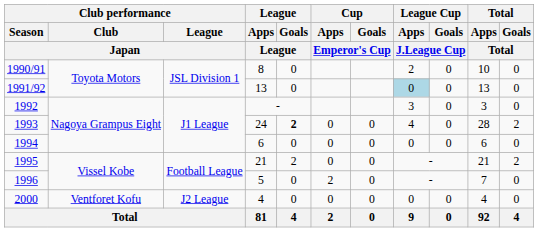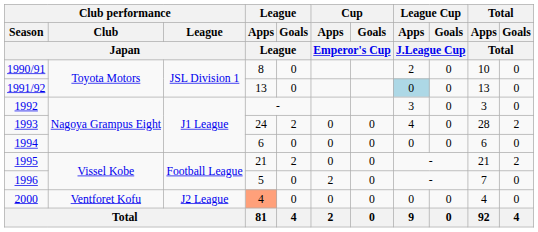(294, 124) bold -> (294, 124) normal
(261, 198) no background -> (261, 198) lightsalmon background
